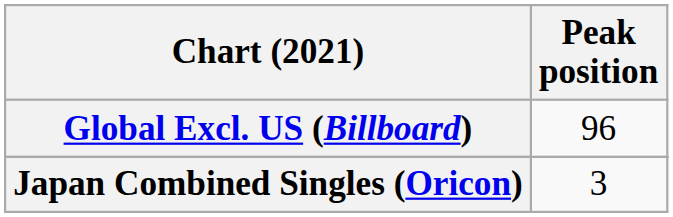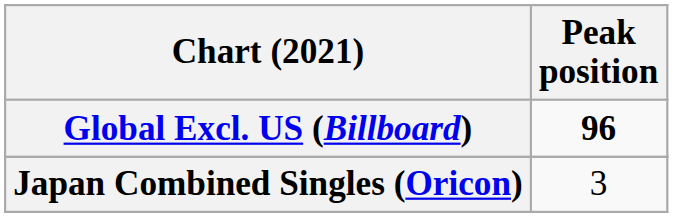(599, 127) normal -> (599, 127) bold
